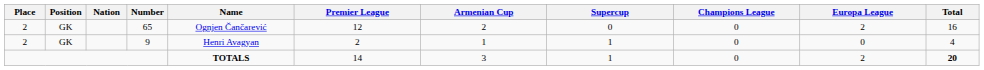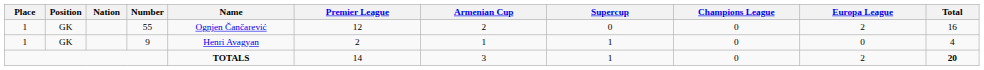(25, 27) 2 -> (25, 27) 1
(147, 27) 65 -> (147, 27) 55
(25, 42) 2 -> (25, 42) 1
